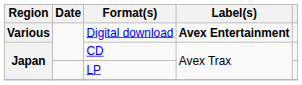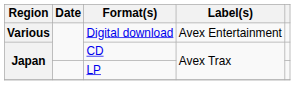(234, 32) bold -> (230, 32) normal
